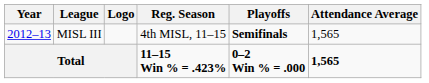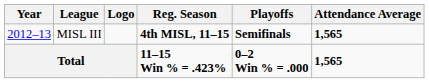(183, 34) normal -> (185, 34) bold
(325, 34) normal -> (328, 34) bold
